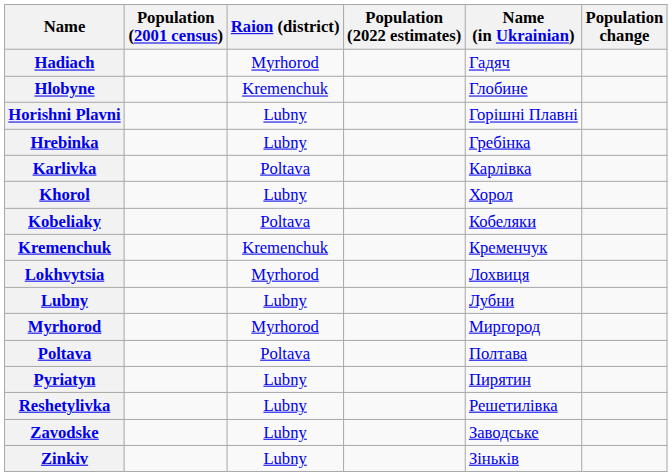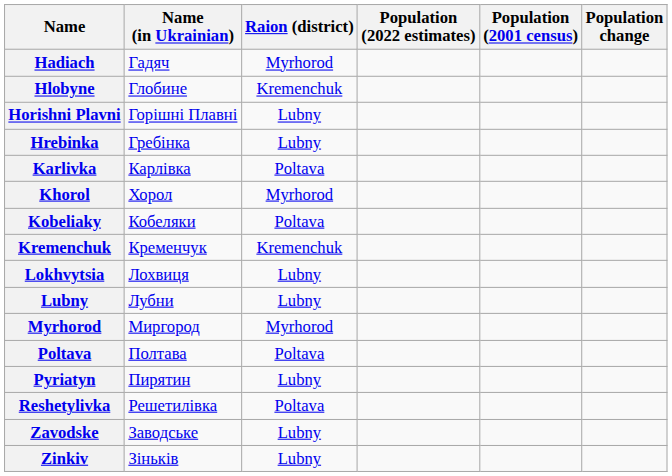columns swapped: (523, 27) <-> (176, 27)
(285, 194) Lubny -> (299, 194) Myrhorod
(285, 273) Myrhorod -> (299, 273) Lubny
(285, 405) Lubny -> (299, 405) Poltava
